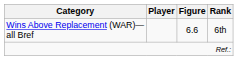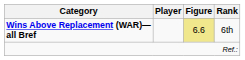(75, 30) normal -> (79, 30) bold
(192, 30) no background -> (199, 30) khaki background
